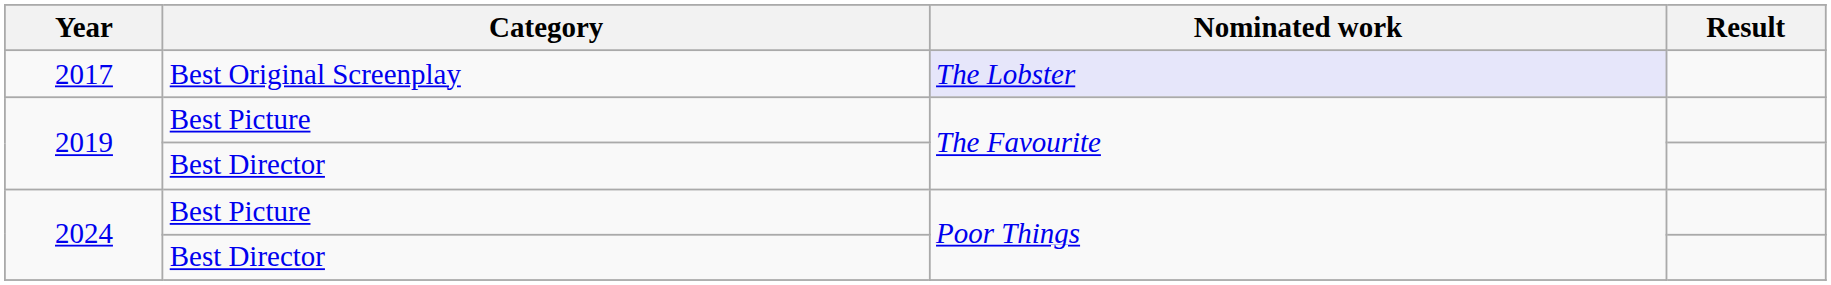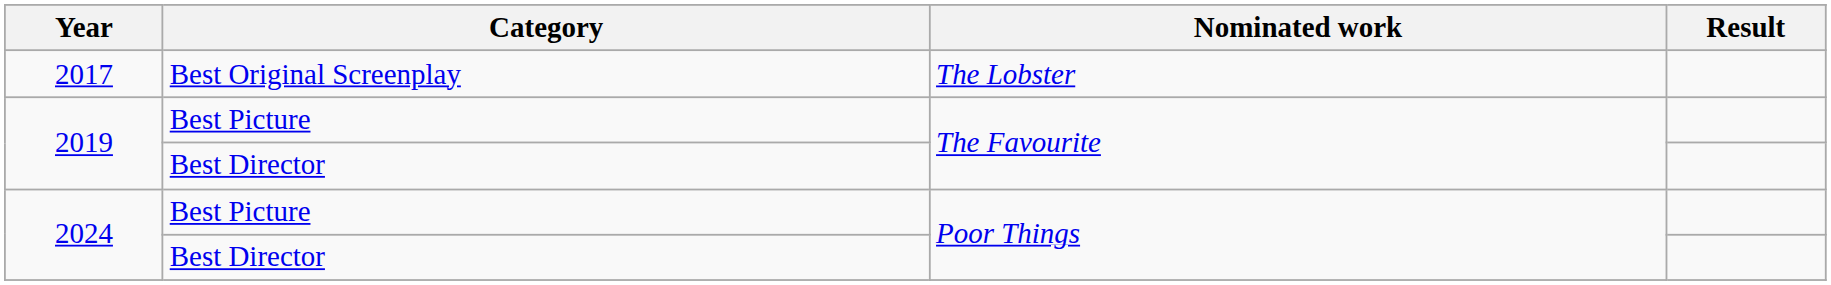(1006, 73) lavender background -> (1006, 73) no background
